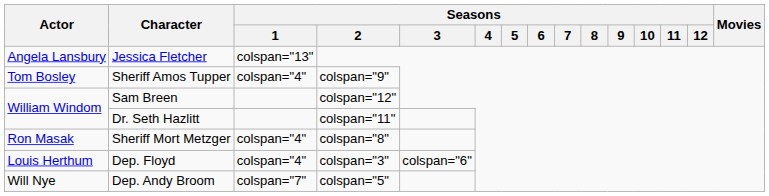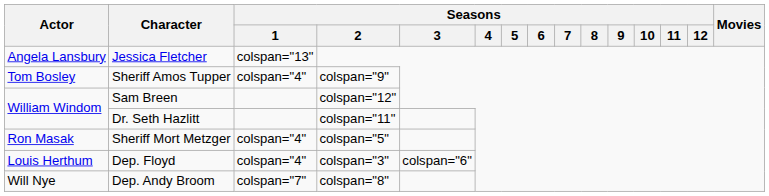(354, 139) colspan="8" -> (354, 139) colspan="5"
(354, 181) colspan="5" -> (354, 181) colspan="8"
